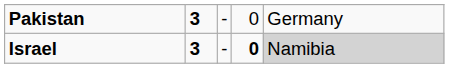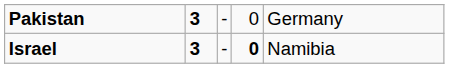(301, 48) lightgrey background -> (301, 48) no background
